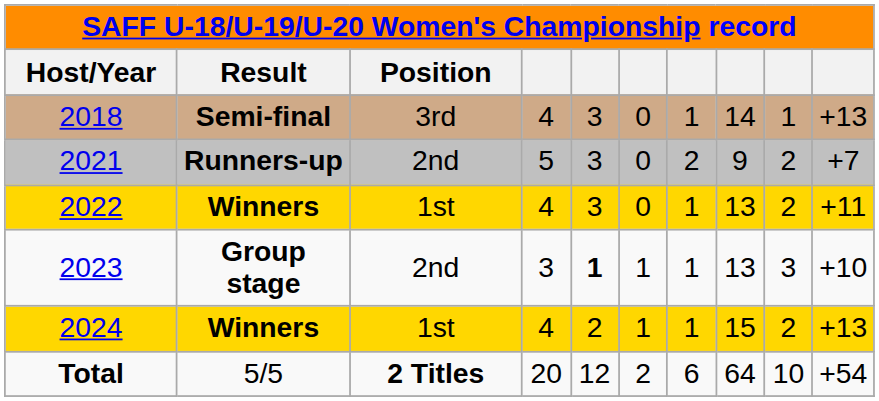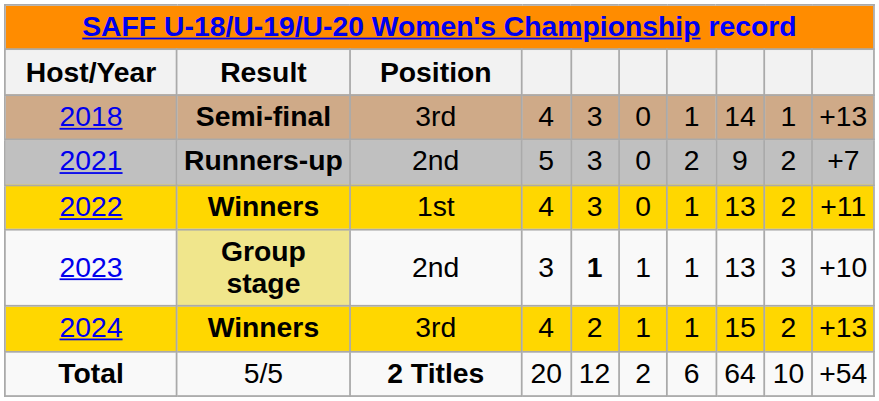(263, 267) no background -> (263, 267) khaki background
(436, 328) 1st -> (436, 328) 3rd
